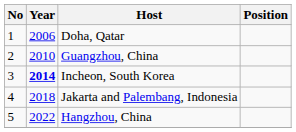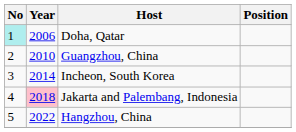(11, 35) no background -> (11, 35) paleturquoise background
(42, 76) bold -> (42, 76) normal
(42, 96) no background -> (42, 96) pink background
